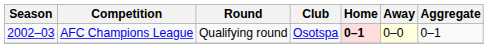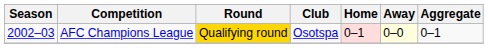(243, 33) no background -> (243, 33) gold background
(354, 33) bold -> (354, 33) normal
